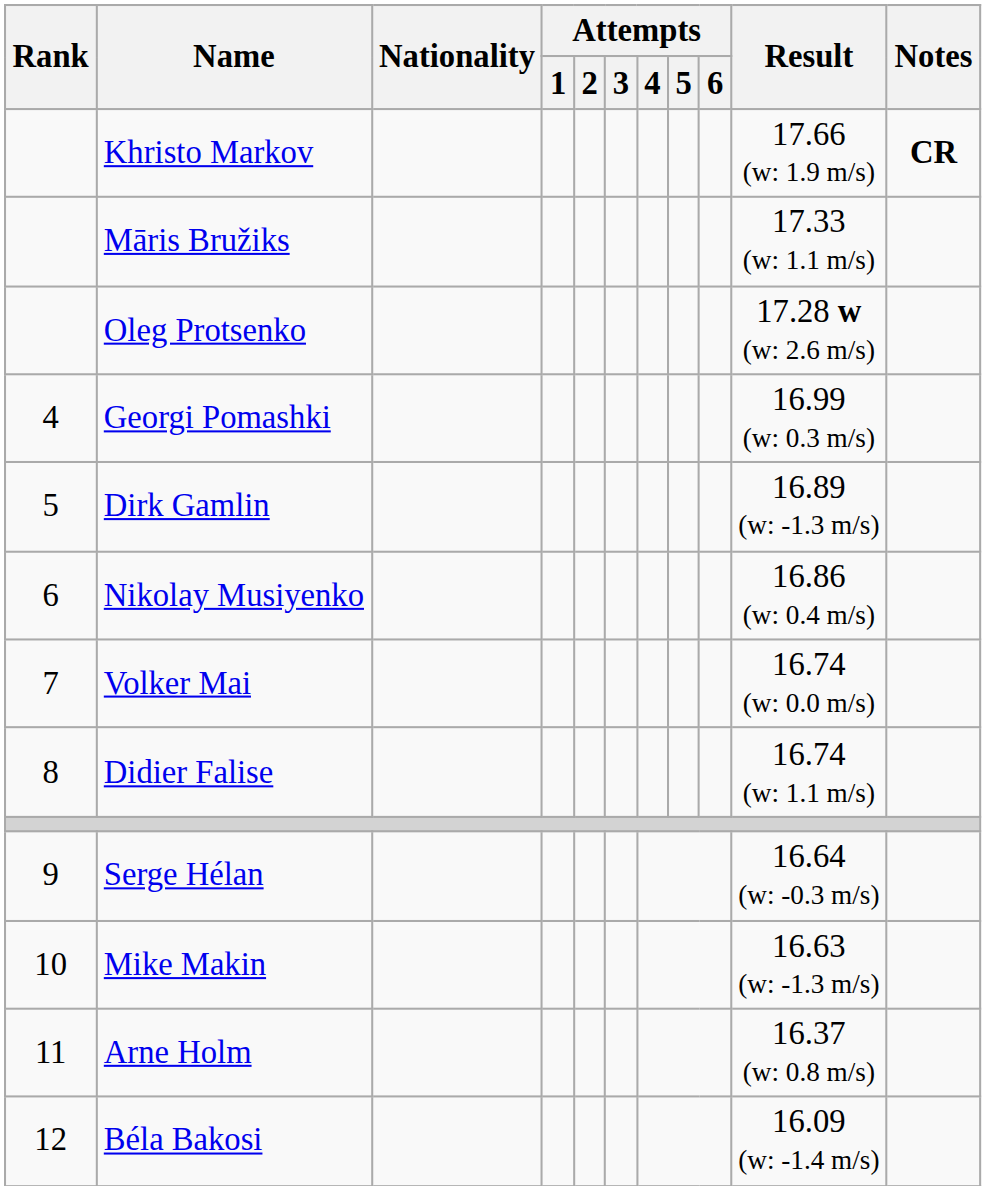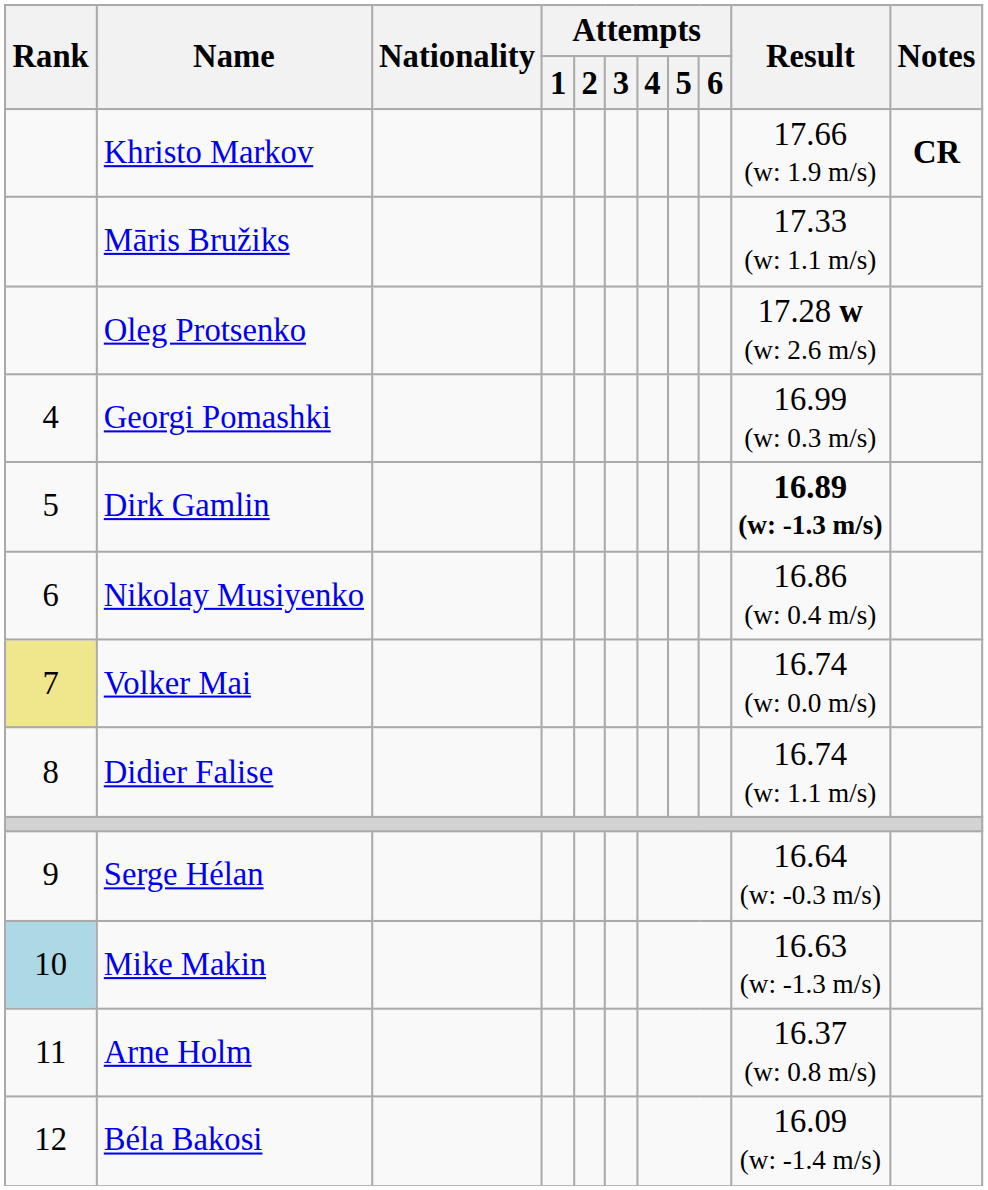(809, 506) normal -> (810, 506) bold
(51, 683) no background -> (51, 683) khaki background
(51, 963) no background -> (51, 963) lightblue background
